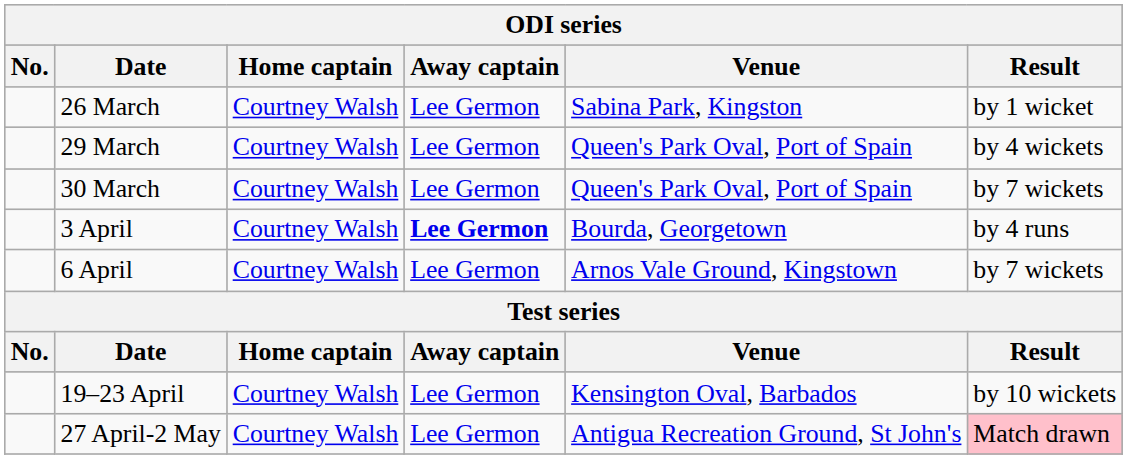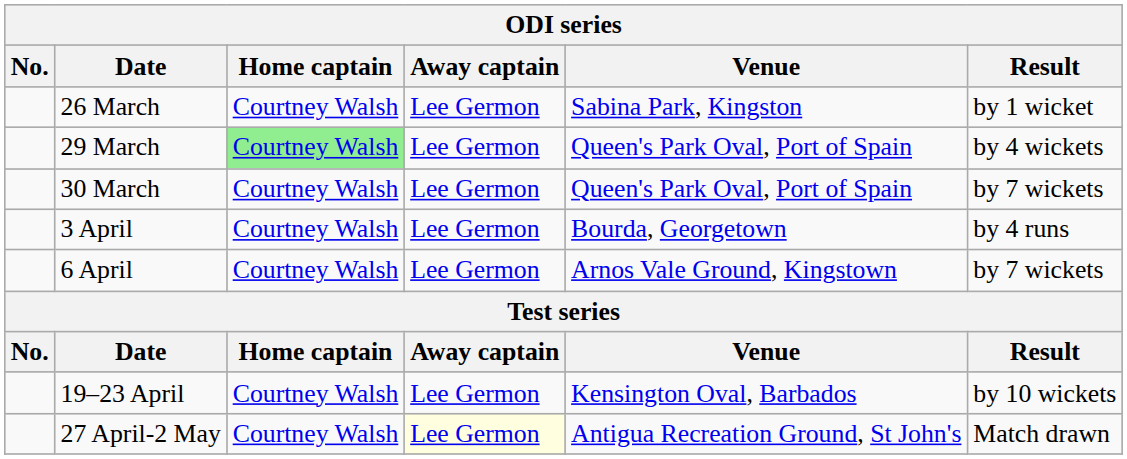(315, 147) no background -> (315, 147) lightgreen background
(479, 229) bold -> (475, 229) normal
(475, 433) no background -> (475, 433) lightyellow background
(1042, 433) pink background -> (1042, 433) no background
